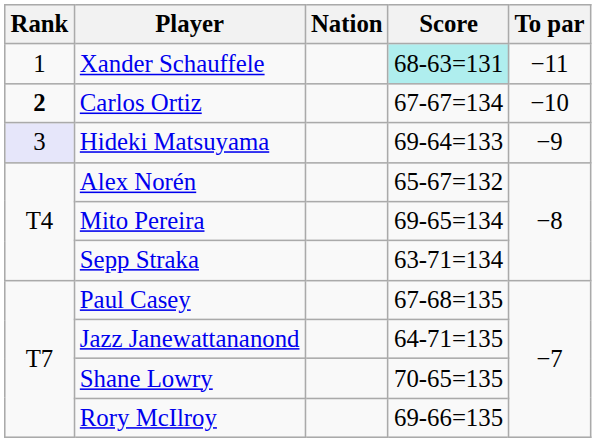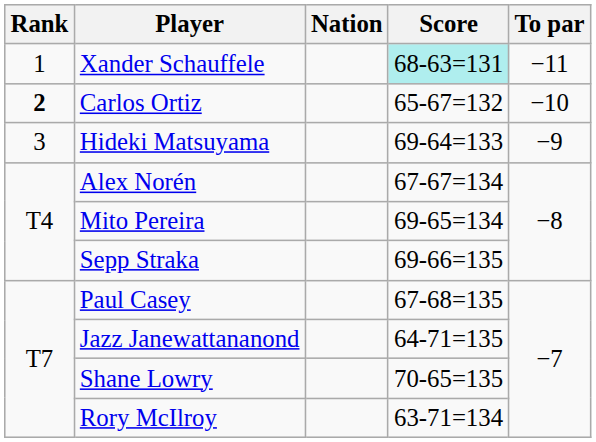(449, 102) 67-67=134 -> (449, 102) 65-67=132
(39, 142) lavender background -> (39, 142) no background
(449, 181) 65-67=132 -> (449, 181) 67-67=134
(449, 260) 63-71=134 -> (449, 260) 69-66=135
(449, 417) 69-66=135 -> (449, 417) 63-71=134
